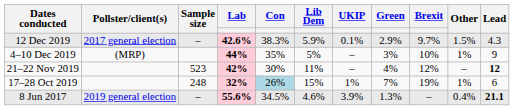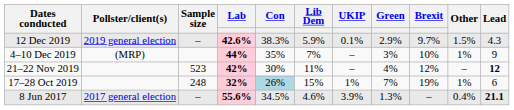(130, 40) 2017 general election -> (130, 40) 2019 general election
(314, 54) 5% -> (314, 54) 7%
(130, 97) 2019 general election -> (130, 97) 2017 general election
